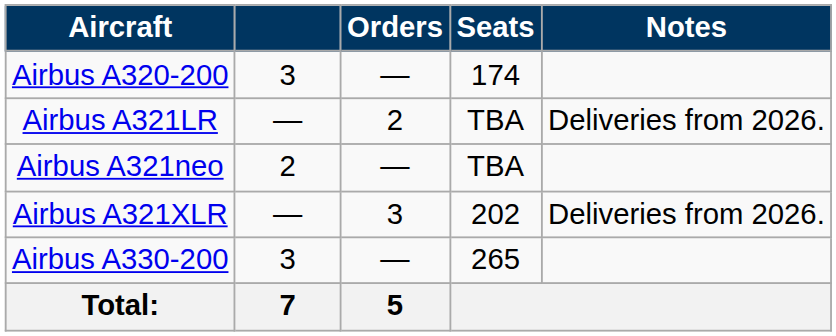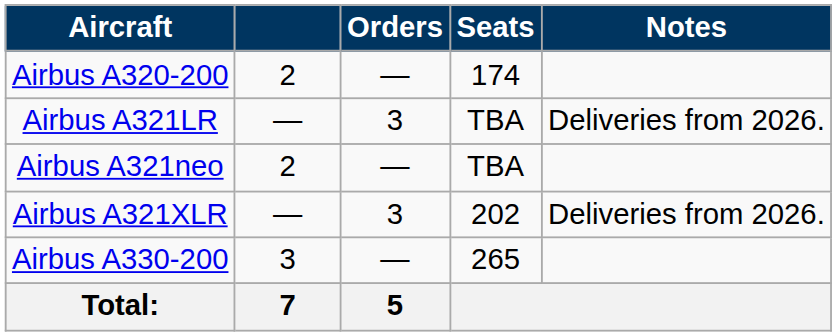(288, 74) 3 -> (288, 74) 2
(395, 120) 2 -> (395, 120) 3
